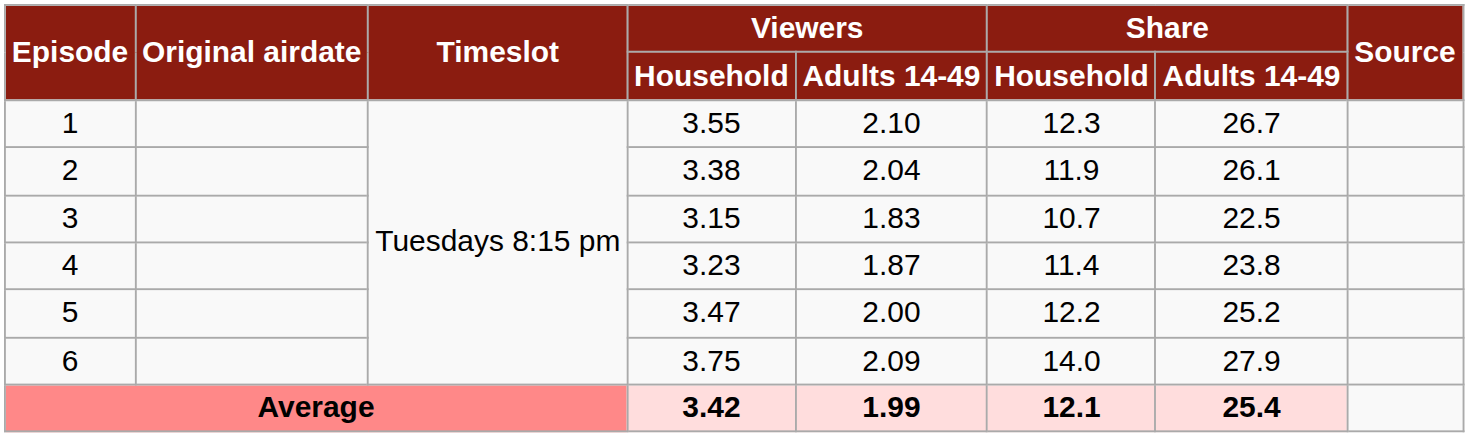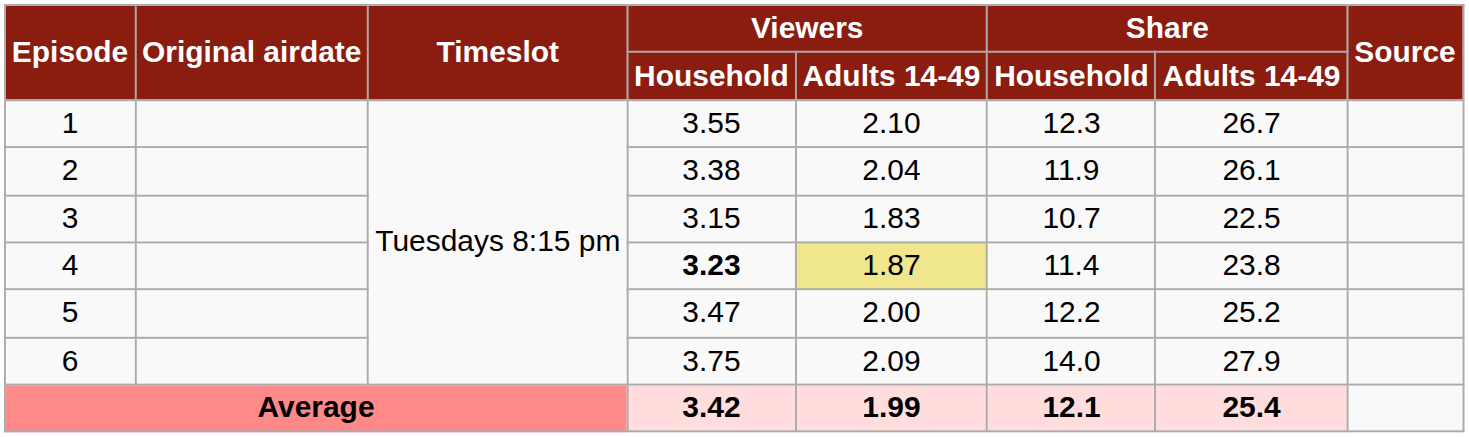(711, 265) normal -> (711, 265) bold
(891, 265) no background -> (891, 265) khaki background
